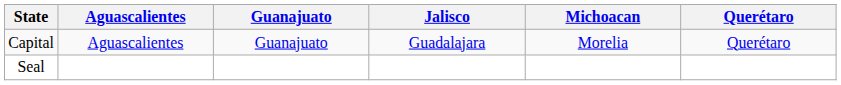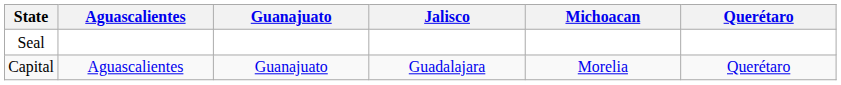rows swapped: (31, 67) <-> (31, 42)
